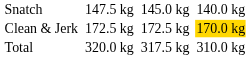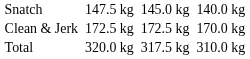(221, 28) gold background -> (221, 28) no background
